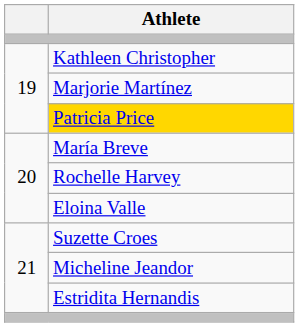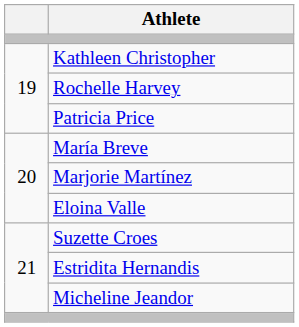(123, 88) Marjorie Martínez -> (117, 88) Rochelle Harvey
(104, 118) gold background -> (104, 118) no background
(117, 177) Rochelle Harvey -> (123, 177) Marjorie Martínez
(123, 267) Micheline Jeandor -> (126, 267) Estridita Hernandis
(126, 297) Estridita Hernandis -> (123, 297) Micheline Jeandor
